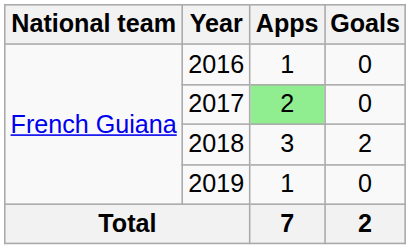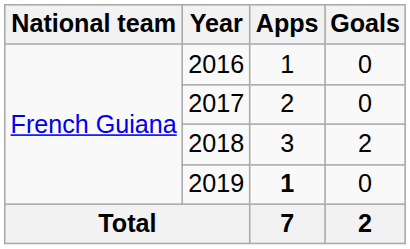(287, 104) lightgreen background -> (287, 104) no background
(287, 183) normal -> (287, 183) bold
